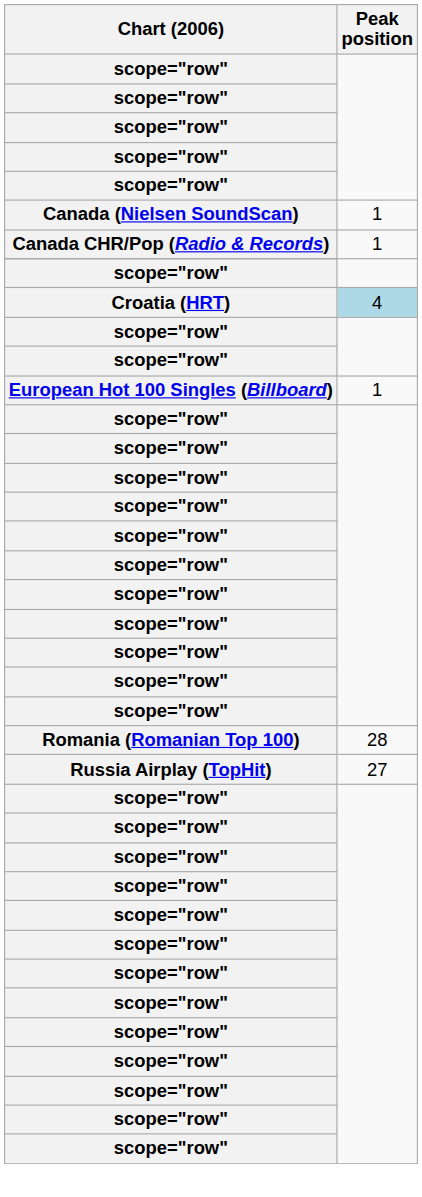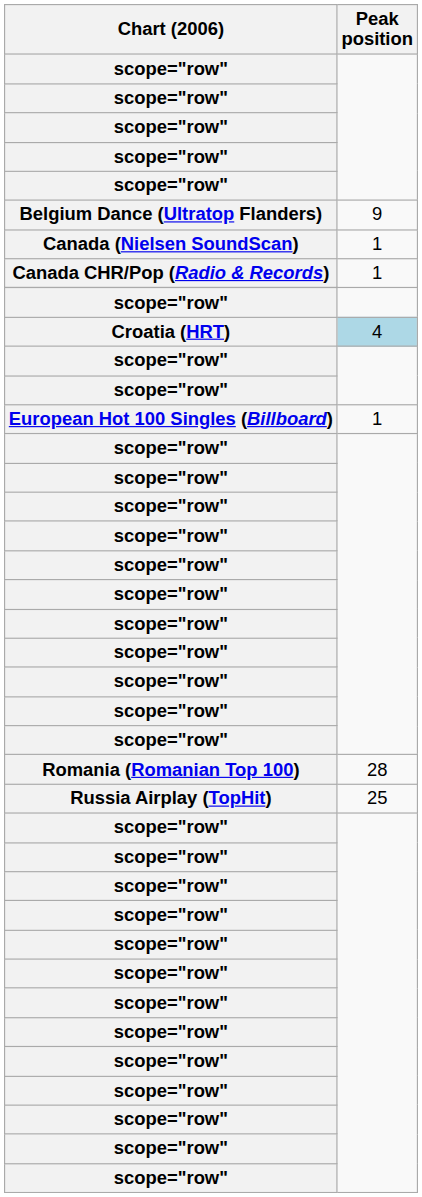+ row: (171, 214)
(377, 769) 27 -> (377, 798) 25
